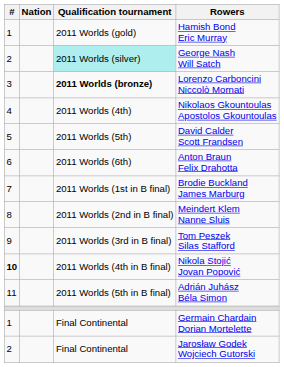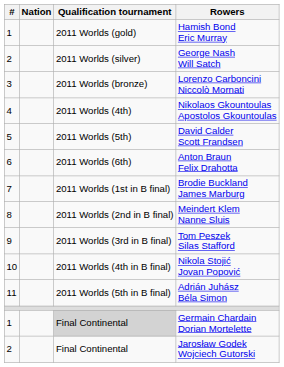(98, 58) paleturquoise background -> (98, 58) no background
(104, 84) bold -> (102, 84) normal
(12, 266) bold -> (12, 266) normal
(92, 323) no background -> (92, 323) lightgrey background
